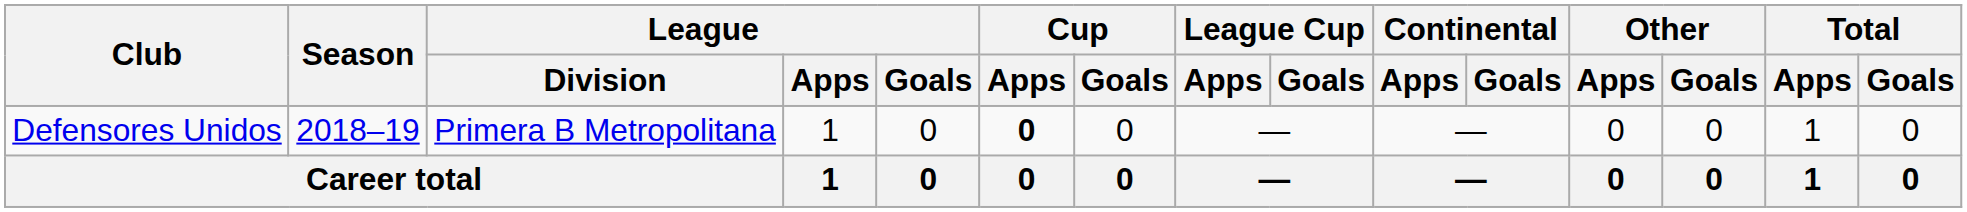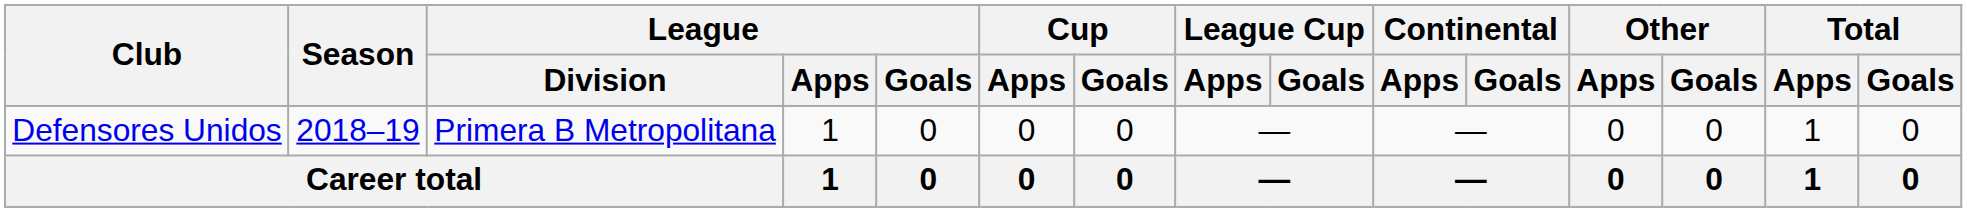(1027, 130) bold -> (1027, 130) normal
